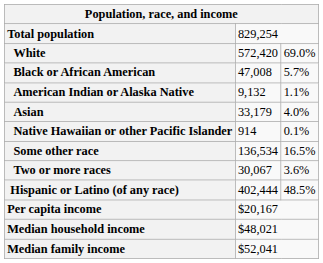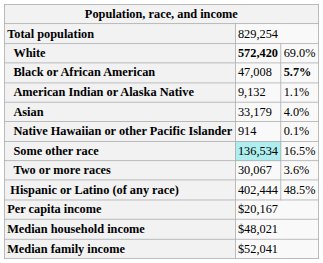(258, 53) normal -> (258, 53) bold
(296, 72) normal -> (298, 72) bold
(258, 151) no background -> (258, 151) paleturquoise background
